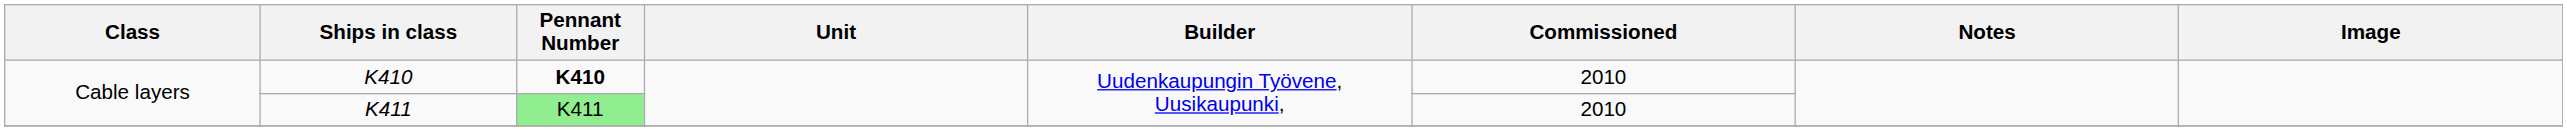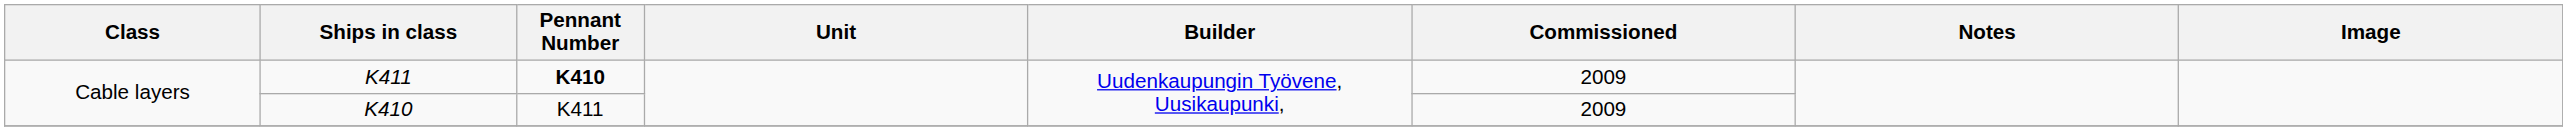(388, 76) K410 -> (388, 76) K411
(1603, 76) 2010 -> (1603, 76) 2009
(388, 109) K411 -> (388, 109) K410
(580, 109) lightgreen background -> (580, 109) no background
(1603, 109) 2010 -> (1603, 109) 2009
